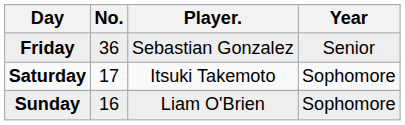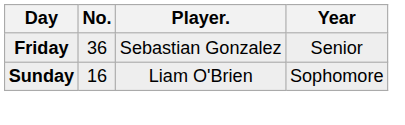- row: (47, 76)
